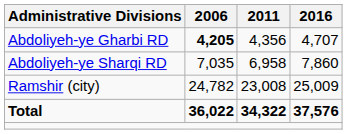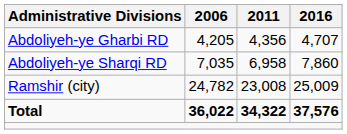(215, 39) bold -> (215, 39) normal
